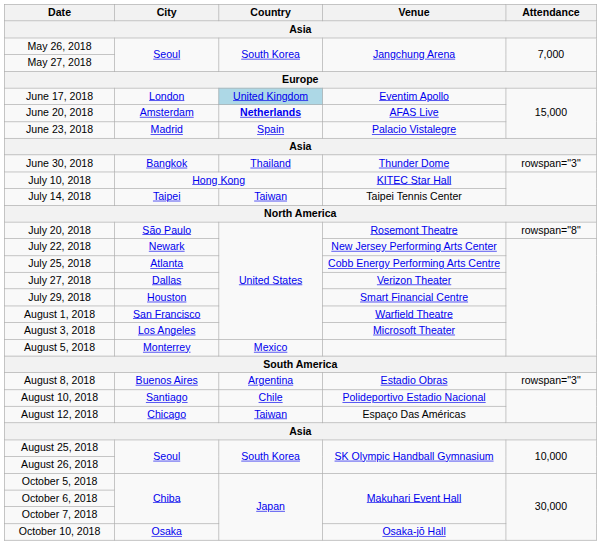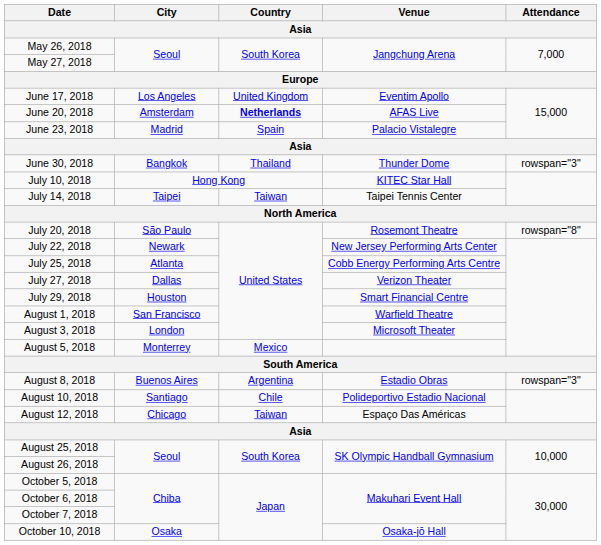(167, 96) London -> (167, 96) Los Angeles
(271, 96) lightblue background -> (271, 96) no background
(167, 331) Los Angeles -> (167, 331) London
